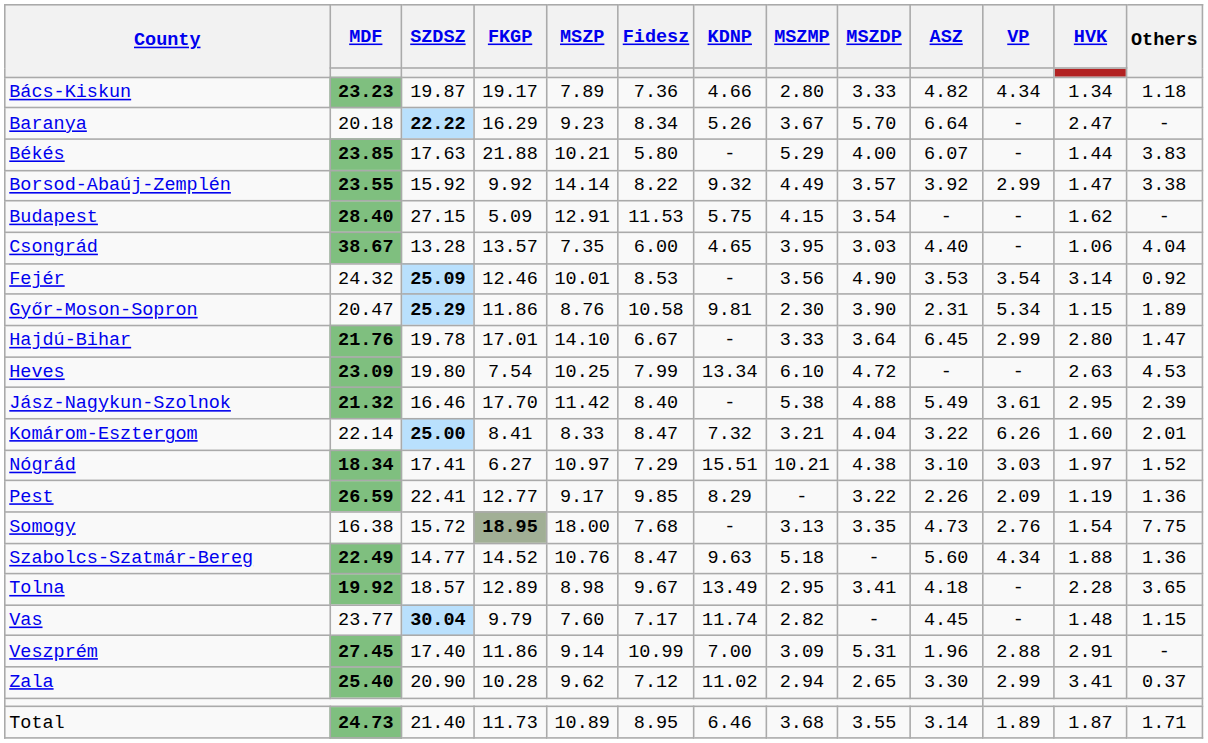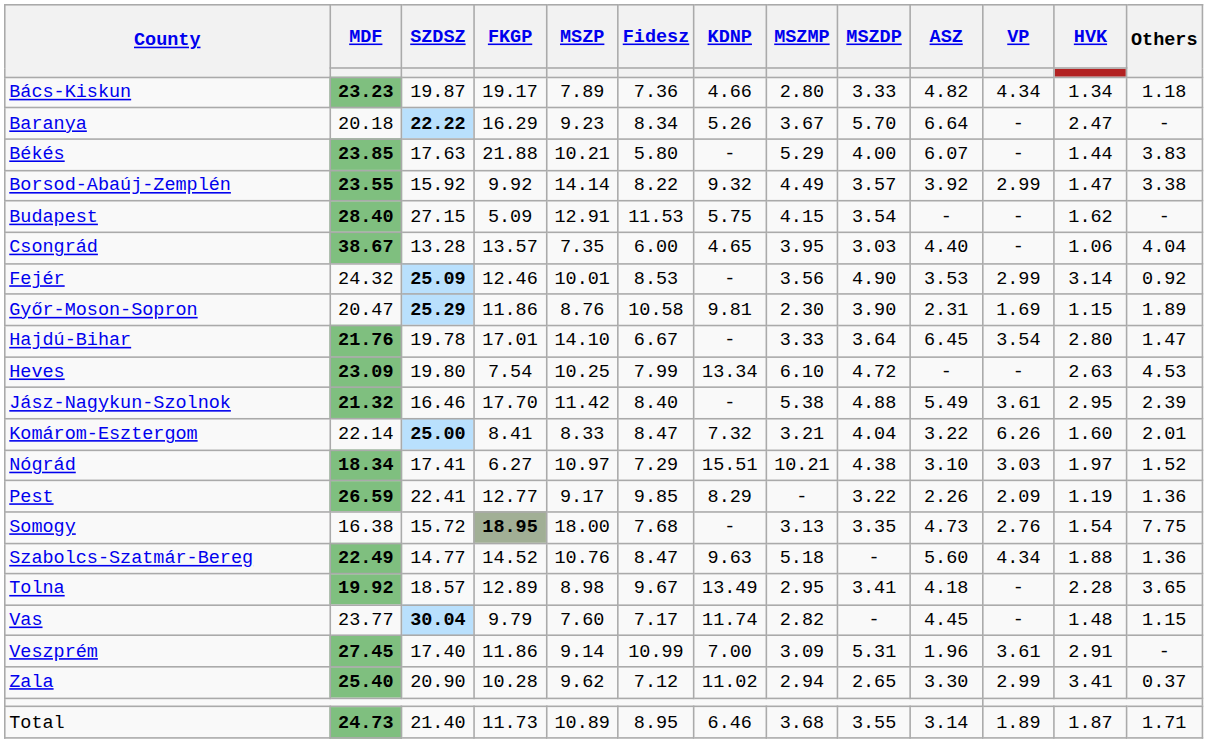(1018, 278) 3.54 -> (1018, 278) 2.99
(1018, 310) 5.34 -> (1018, 310) 1.69
(1018, 341) 2.99 -> (1018, 341) 3.54
(1018, 651) 2.88 -> (1018, 651) 3.61
